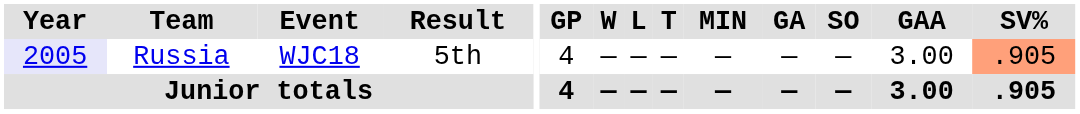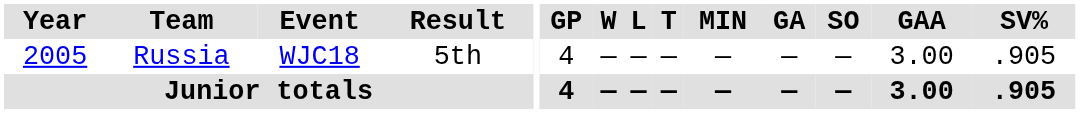(55, 57) lavender background -> (55, 57) no background
(1024, 57) lightsalmon background -> (1024, 57) no background
